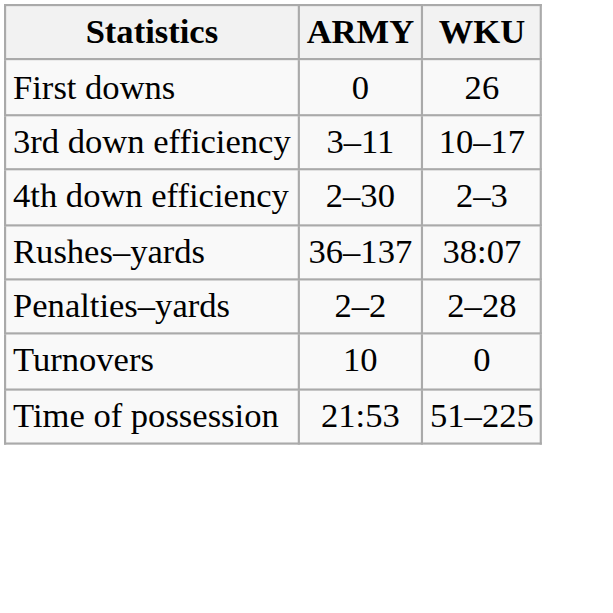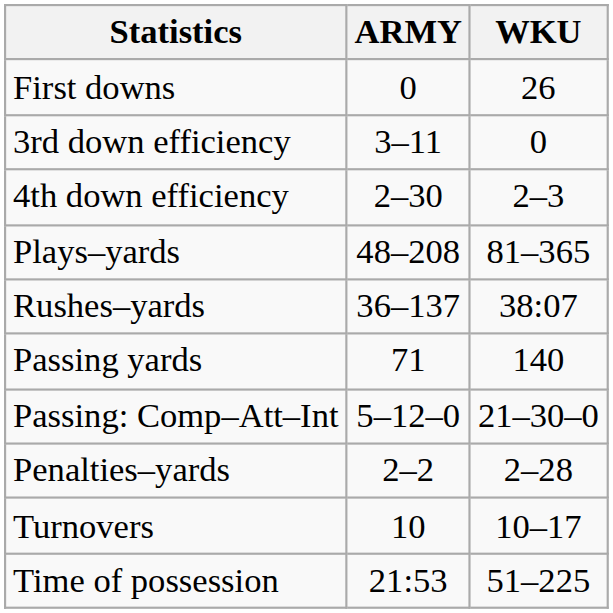(482, 141) 10–17 -> (538, 141) 0
+ row: (97, 251)
+ row: (108, 360)
+ row: (176, 415)
(482, 360) 0 -> (538, 525) 10–17
